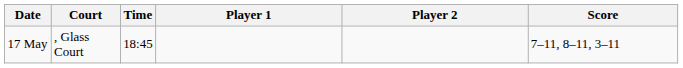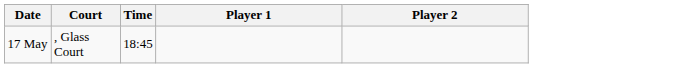- column: (603, 15)
